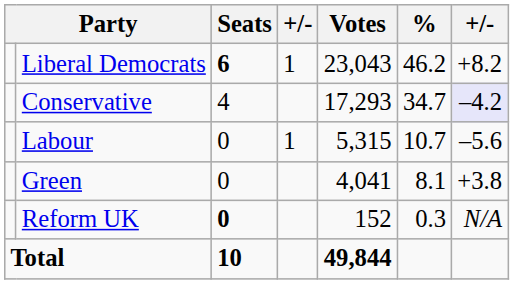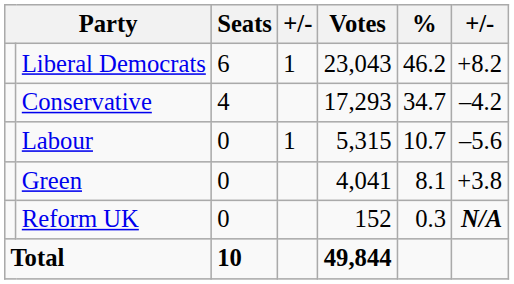(223, 63) bold -> (223, 63) normal
(481, 102) lavender background -> (481, 102) no background
(223, 219) bold -> (223, 219) normal
(483, 219) normal -> (482, 219) bold
